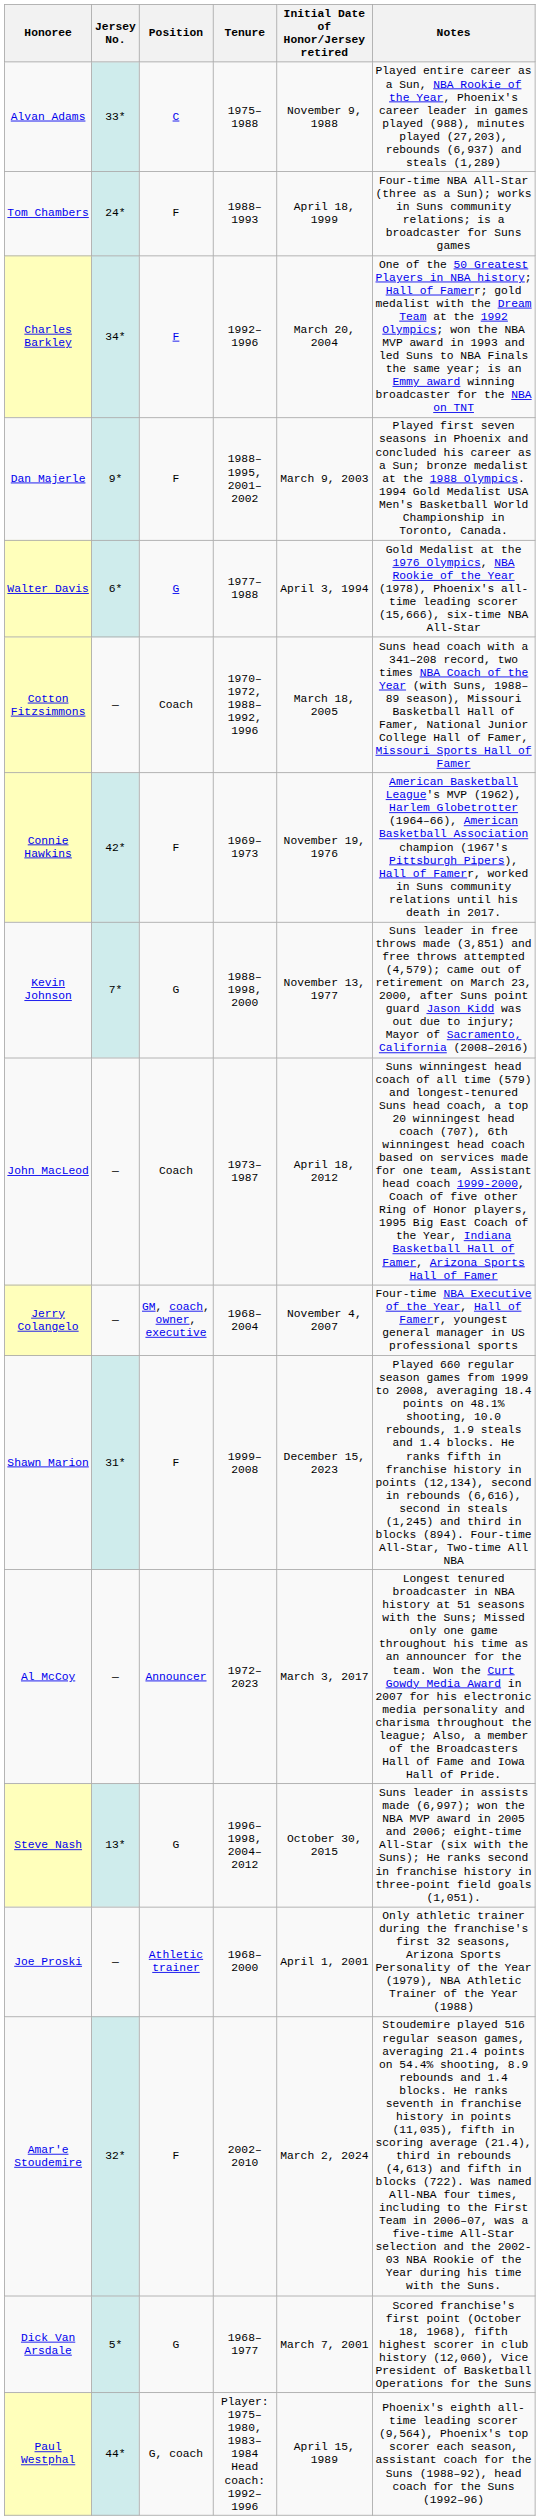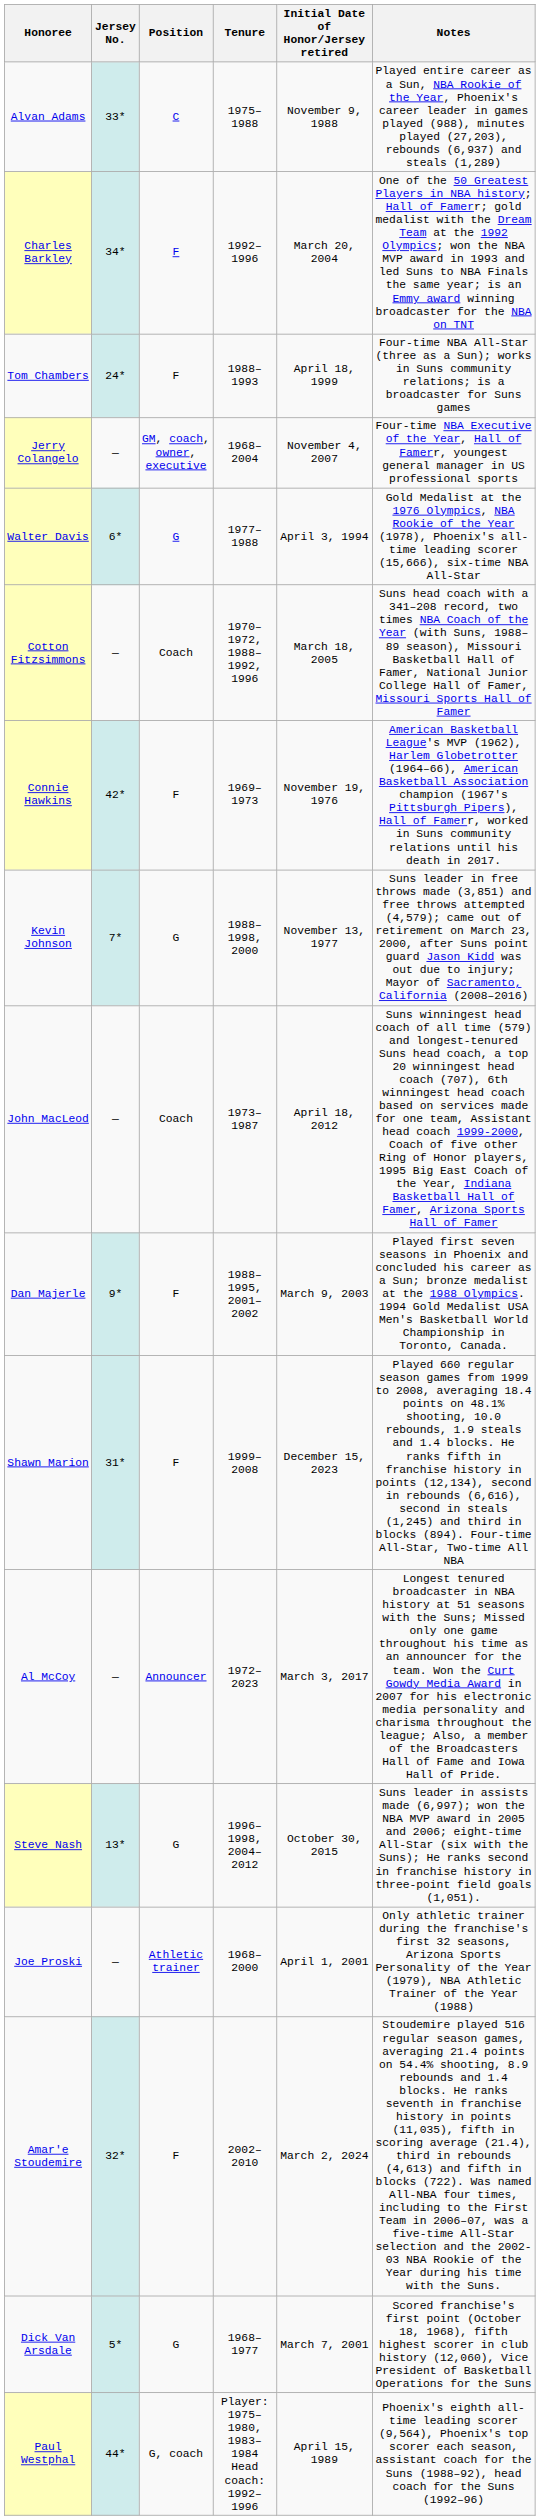rows swapped: (48, 336) <-> (48, 214)
rows swapped: (48, 1320) <-> (48, 479)
